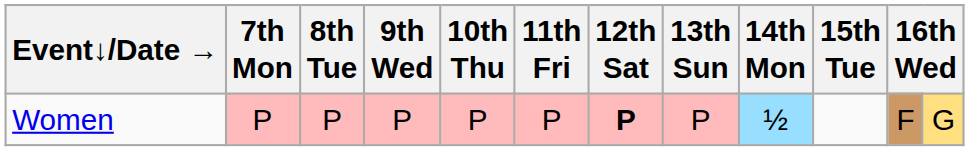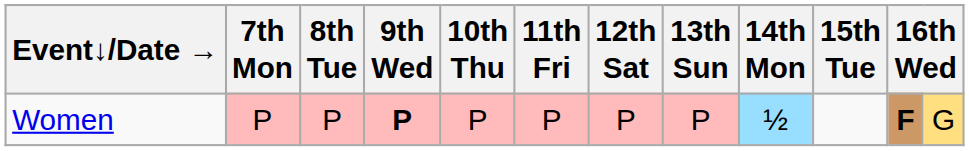(402, 119) normal -> (402, 119) bold
(626, 119) bold -> (626, 119) normal
(905, 119) normal -> (905, 119) bold
